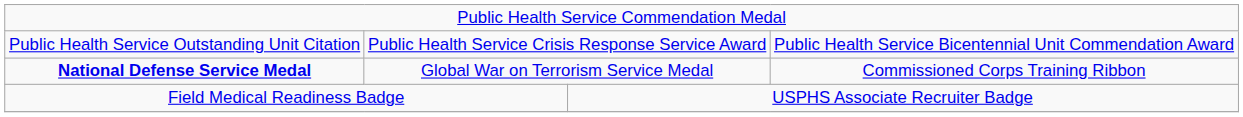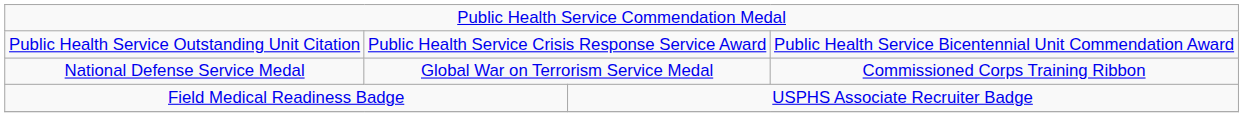(185, 71) bold -> (185, 71) normal
